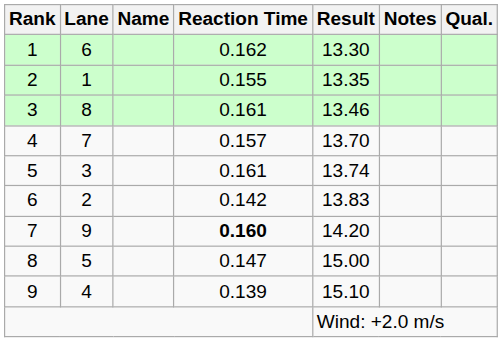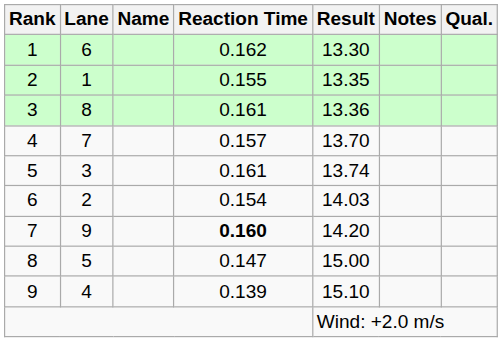(346, 110) 13.46 -> (346, 110) 13.36
(243, 200) 0.142 -> (243, 200) 0.154
(346, 200) 13.83 -> (346, 200) 14.03
